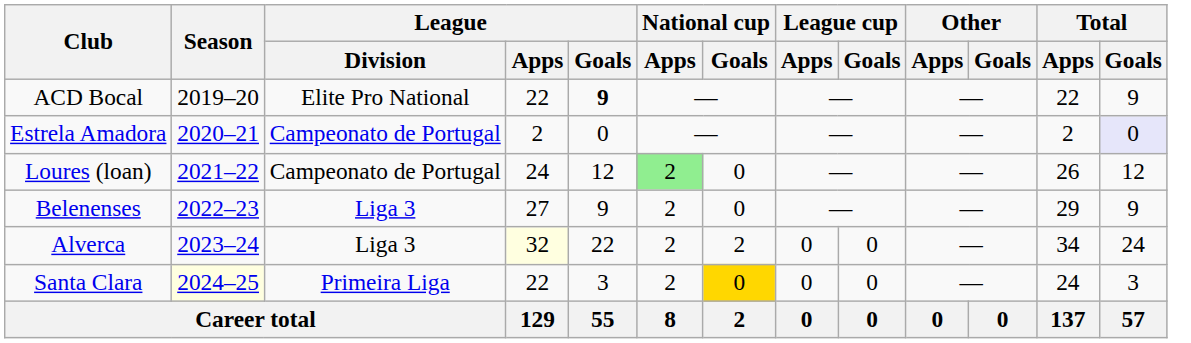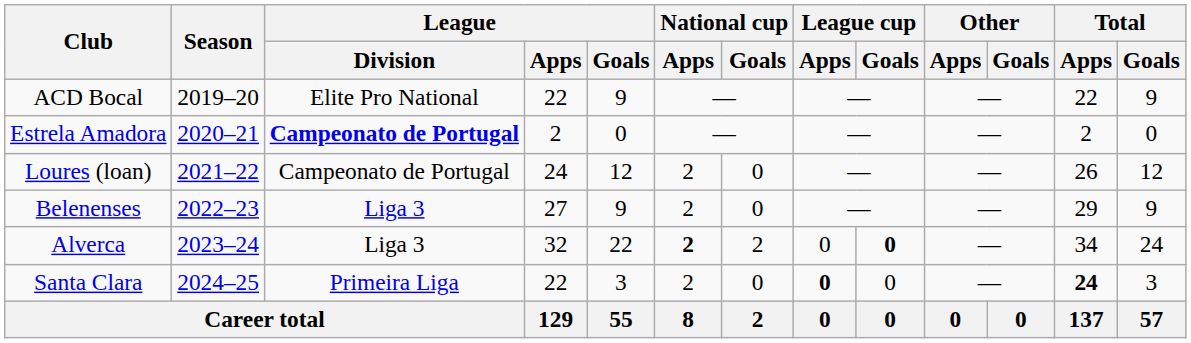(603, 97) bold -> (621, 97) normal
(385, 134) normal -> (394, 134) bold
(1133, 134) lavender background -> (1151, 134) no background
(670, 171) lightgreen background -> (688, 171) no background
(537, 245) lightyellow background -> (556, 245) no background
(670, 245) normal -> (688, 245) bold
(872, 245) normal -> (890, 245) bold
(218, 282) lightyellow background -> (218, 282) no background
(739, 282) gold background -> (757, 282) no background
(807, 282) normal -> (825, 282) bold
(1068, 282) normal -> (1086, 282) bold
